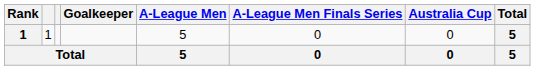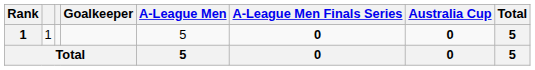(317, 34) normal -> (317, 34) bold
(450, 34) normal -> (450, 34) bold
